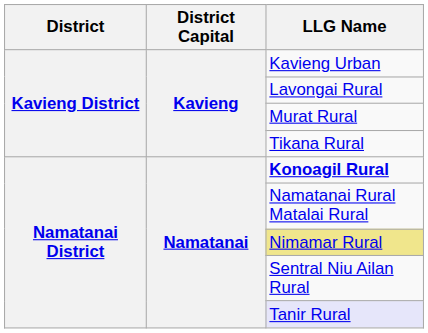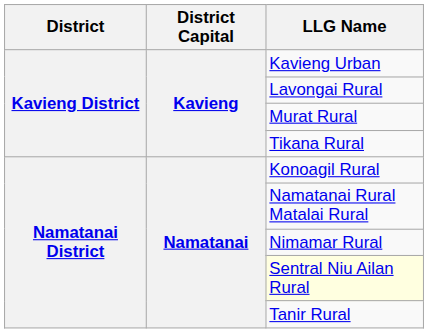(329, 169) bold -> (324, 169) normal
(326, 242) khaki background -> (326, 242) no background
(331, 278) no background -> (331, 278) lightyellow background
(310, 314) lavender background -> (310, 314) no background
